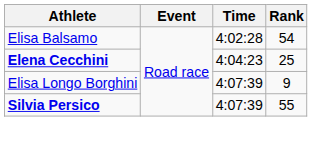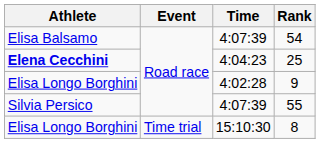(239, 38) 4:02:28 -> (243, 38) 4:07:39
(239, 83) 4:07:39 -> (243, 83) 4:02:28
(54, 105) bold -> (50, 105) normal
+ row: (294, 128)
